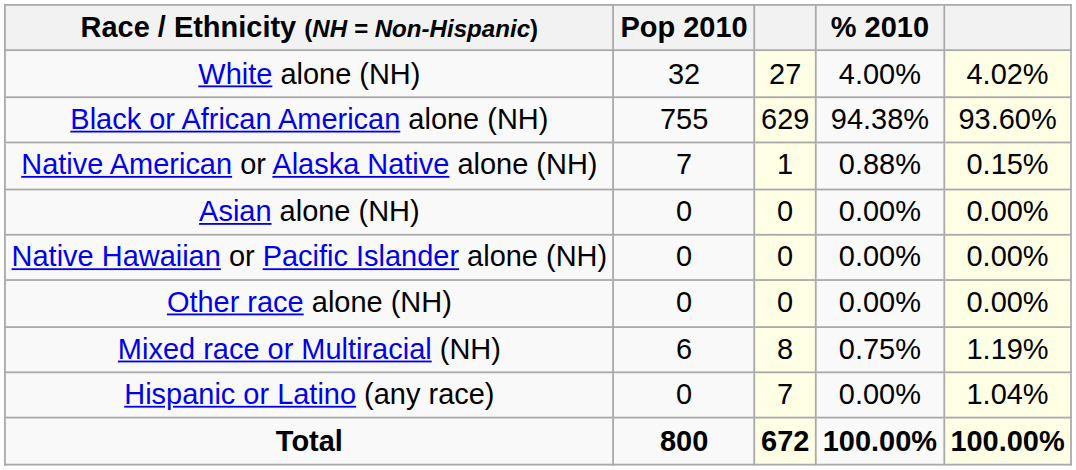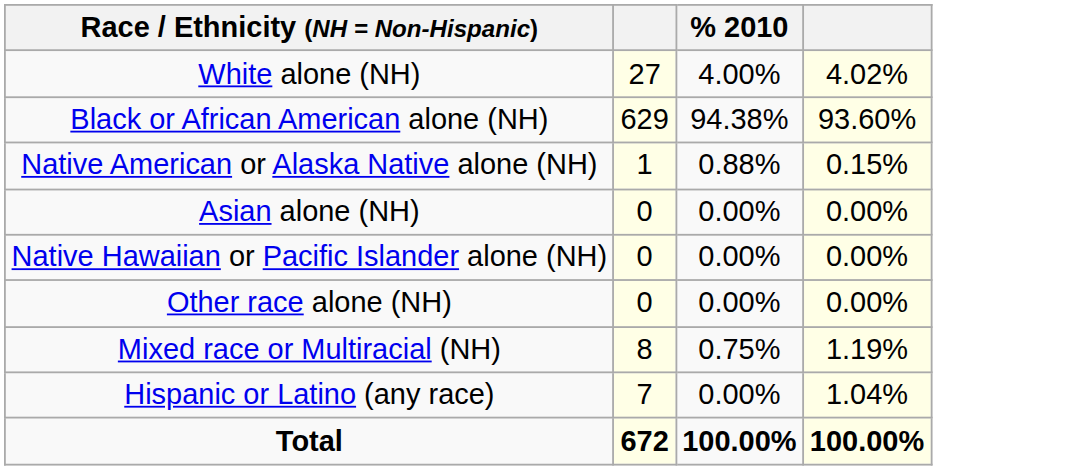- column: (684, 27)
